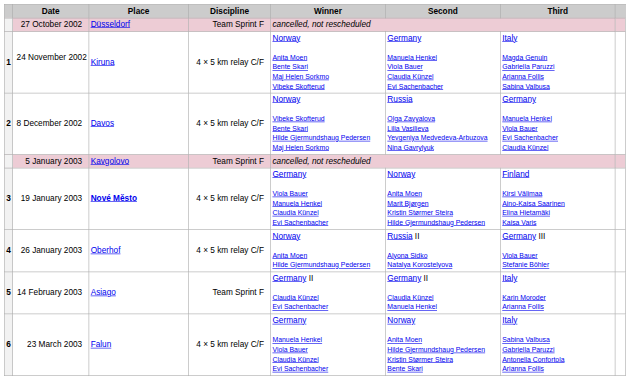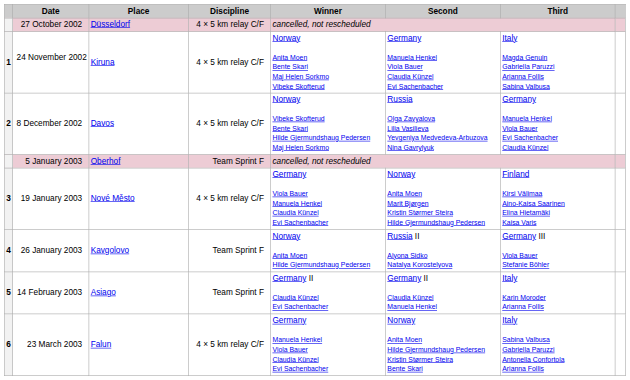(241, 24) Team Sprint F -> (232, 24) 4 × 5 km relay C/F
(110, 160) Kavgolovo -> (106, 160) Oberhof
(114, 198) bold -> (113, 198) normal
(106, 250) Oberhof -> (110, 250) Kavgolovo
(232, 250) 4 × 5 km relay C/F -> (241, 250) Team Sprint F
